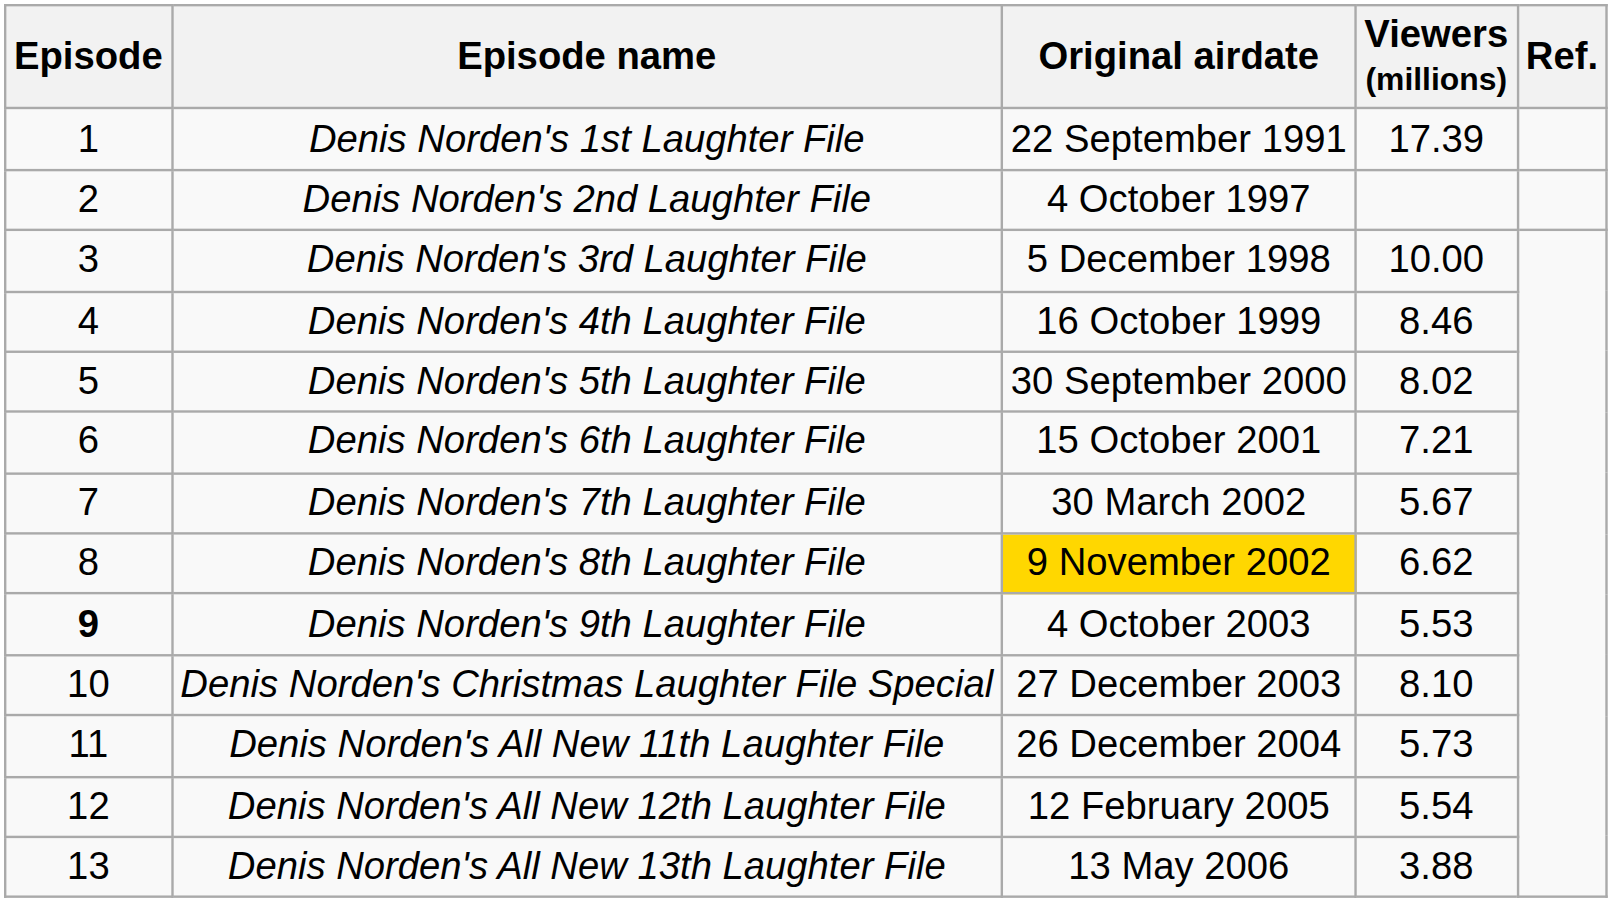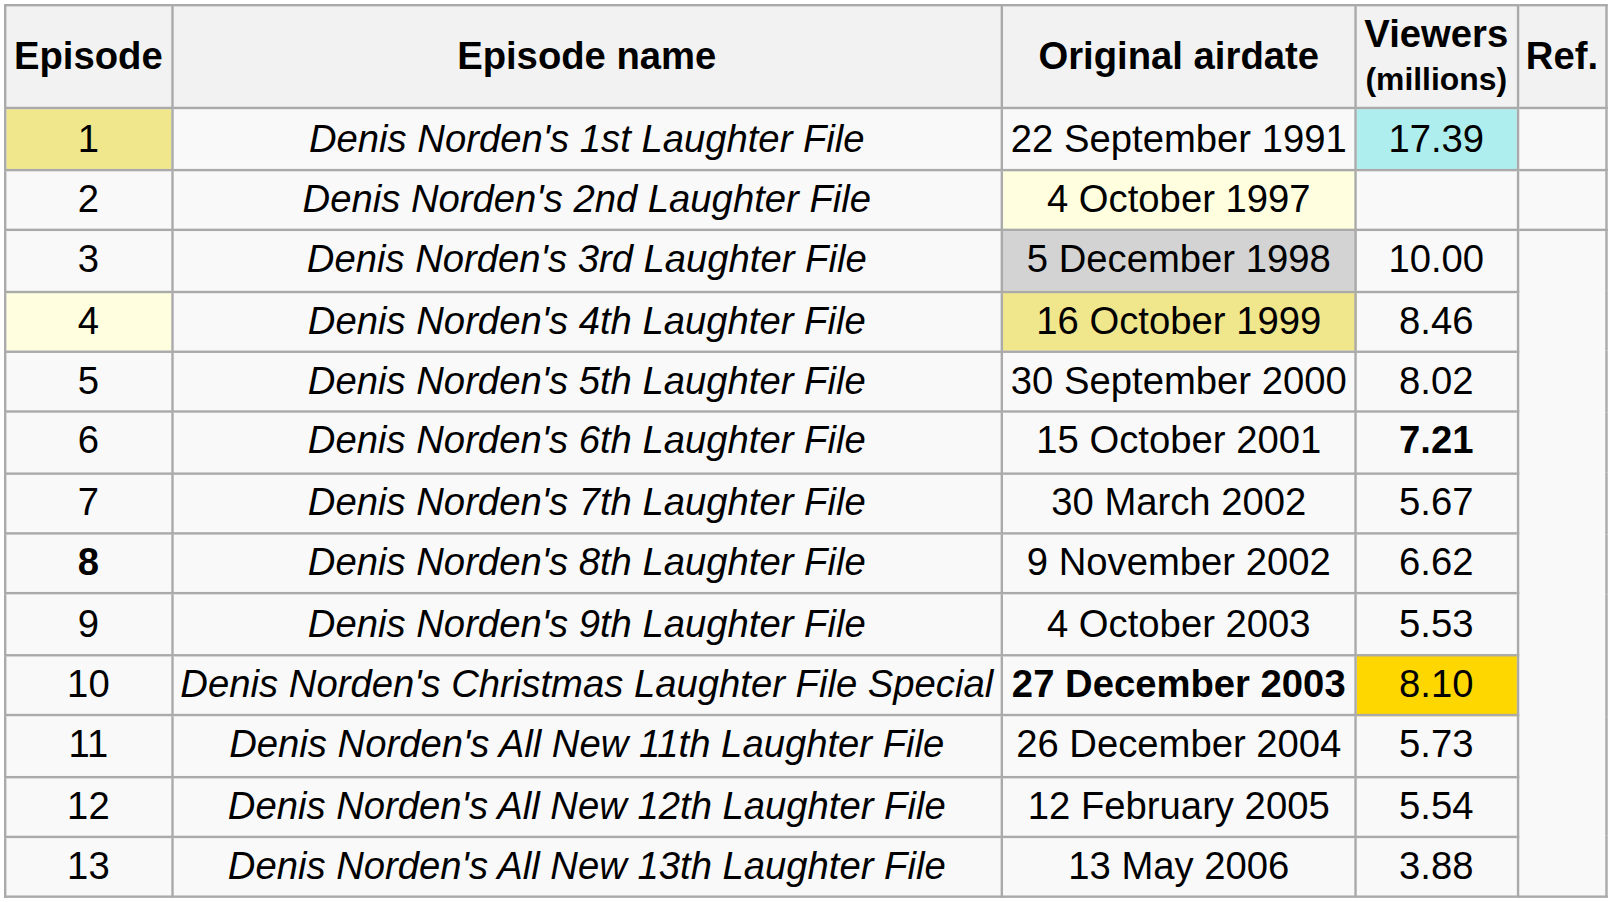(88, 138) no background -> (88, 138) khaki background
(1436, 138) no background -> (1436, 138) paleturquoise background
(1179, 199) no background -> (1179, 199) lightyellow background
(1179, 259) no background -> (1179, 259) lightgrey background
(88, 320) no background -> (88, 320) lightyellow background
(1179, 320) no background -> (1179, 320) khaki background
(1436, 441) normal -> (1436, 441) bold
(88, 563) normal -> (88, 563) bold
(1179, 563) gold background -> (1179, 563) no background
(88, 623) bold -> (88, 623) normal
(1179, 684) normal -> (1179, 684) bold
(1436, 684) no background -> (1436, 684) gold background
